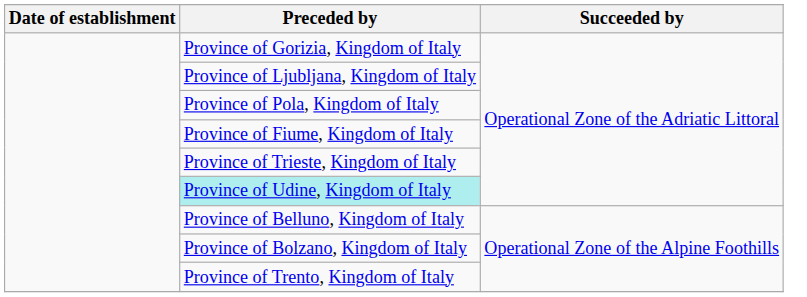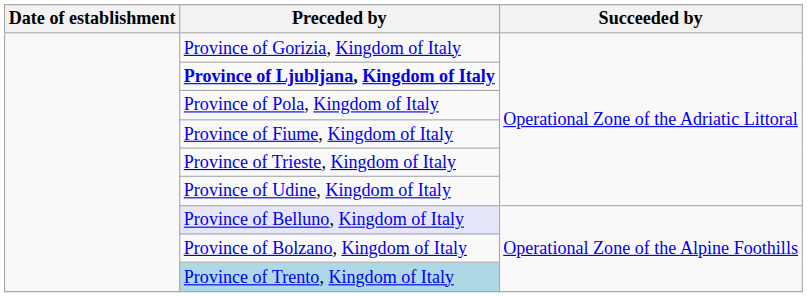(330, 76) normal -> (339, 76) bold
(317, 190) paleturquoise background -> (317, 190) no background
(324, 219) no background -> (324, 219) lavender background
(319, 276) no background -> (319, 276) lightblue background
